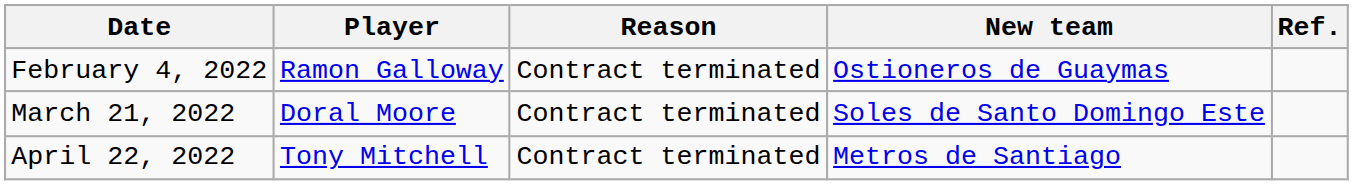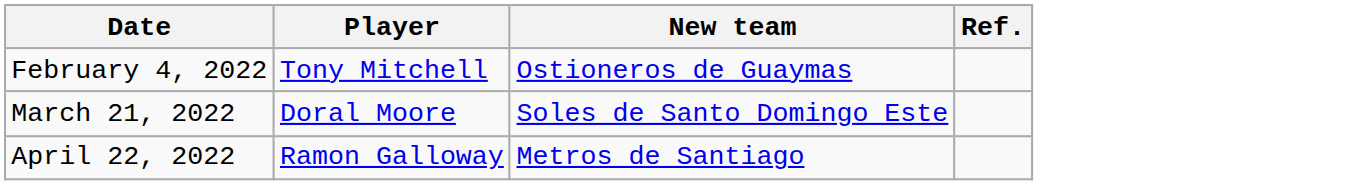- column: (668, 27)
(392, 70) Ramon Galloway -> (384, 70) Tony Mitchell
(384, 157) Tony Mitchell -> (392, 157) Ramon Galloway
